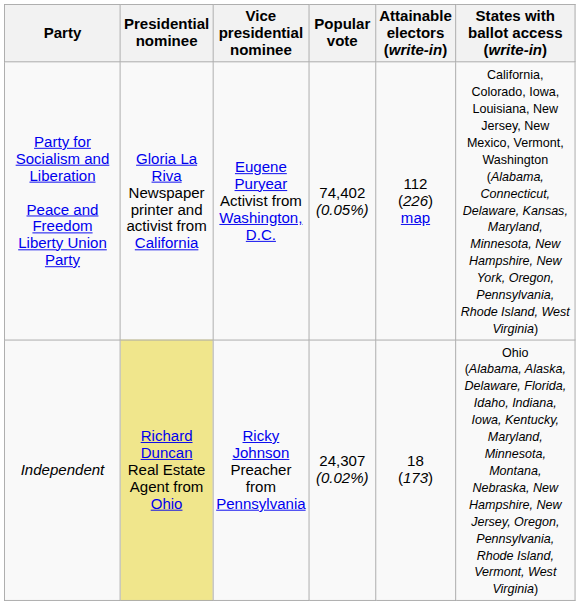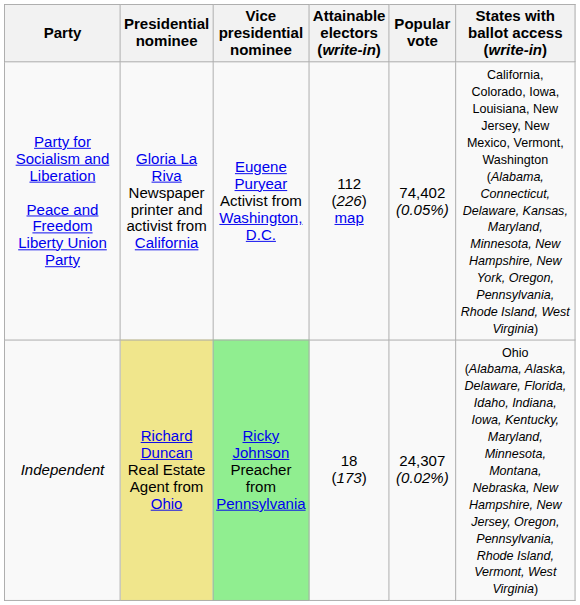columns swapped: (415, 33) <-> (342, 33)
(261, 470) no background -> (261, 470) lightgreen background
